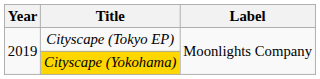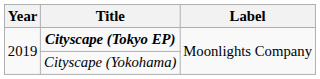(110, 39) normal -> (110, 39) bold
(110, 62) gold background -> (110, 62) no background
